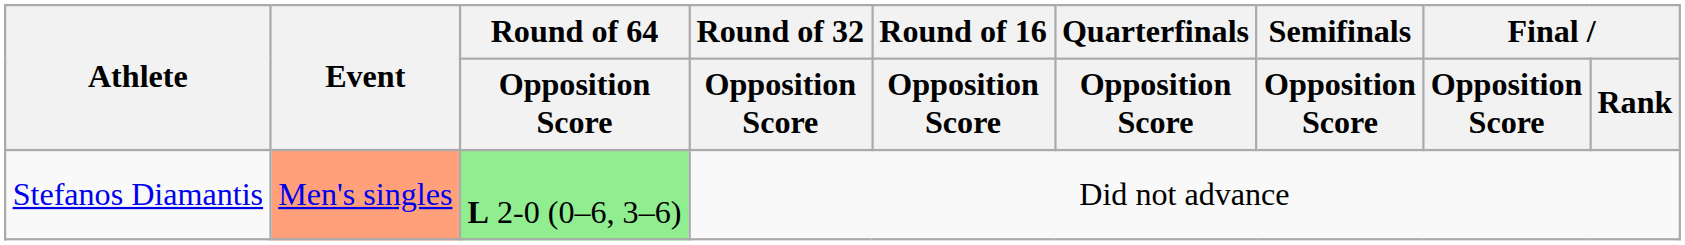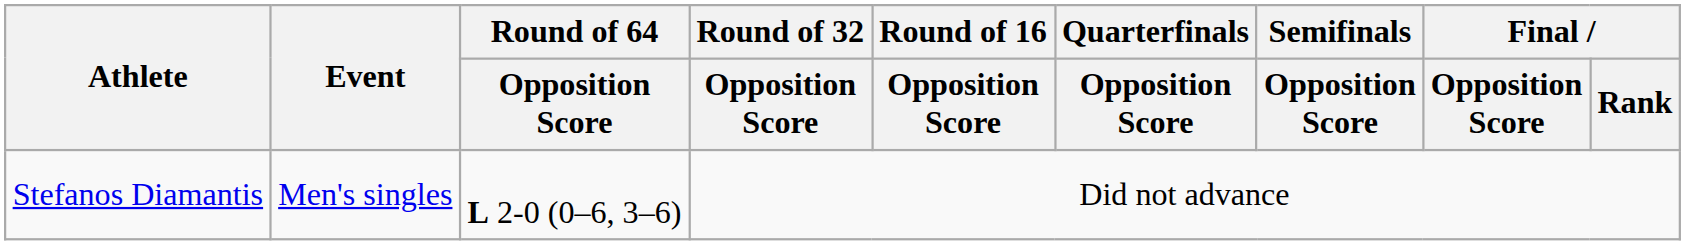(365, 194) lightsalmon background -> (365, 194) no background
(574, 213) lightgreen background -> (574, 213) no background
